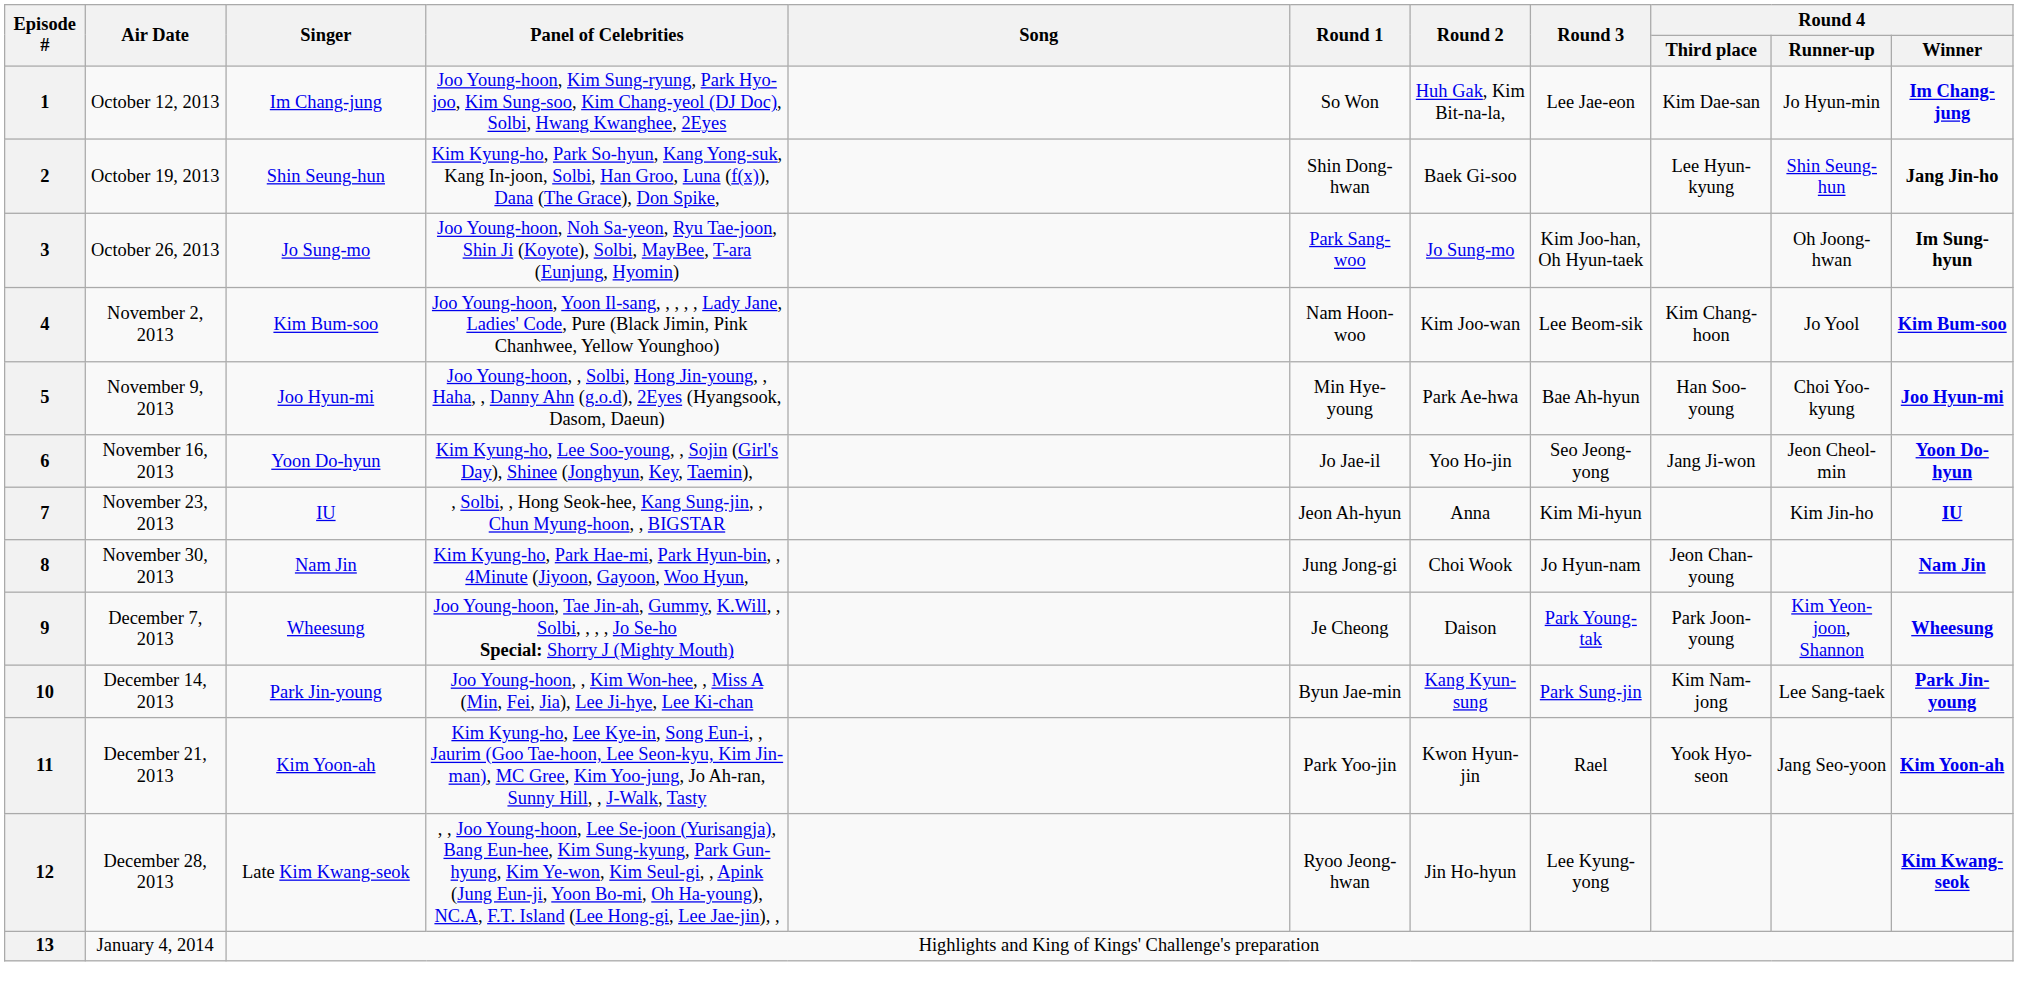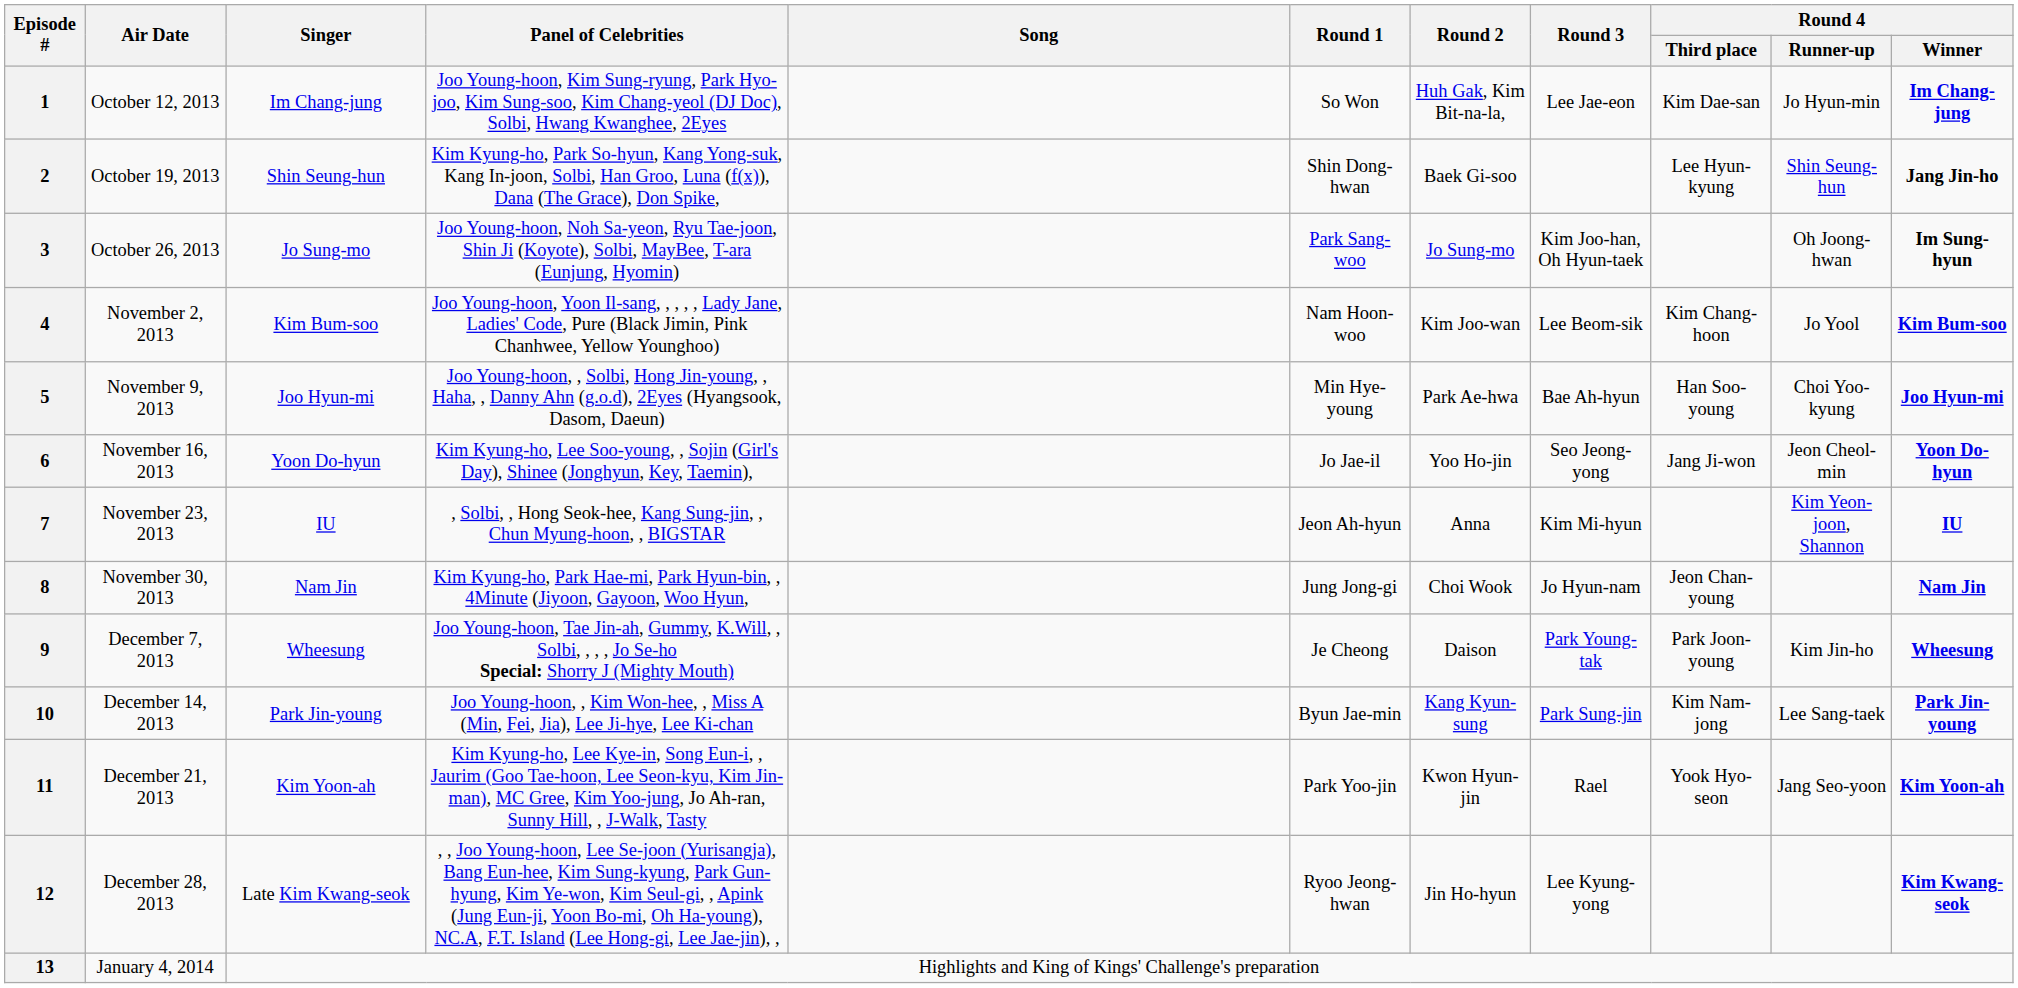(1832, 513) Kim Jin-ho -> (1832, 524) Kim Yeon-joon, Shannon
(1832, 628) Kim Yeon-joon, Shannon -> (1832, 650) Kim Jin-ho
